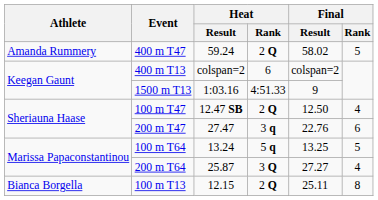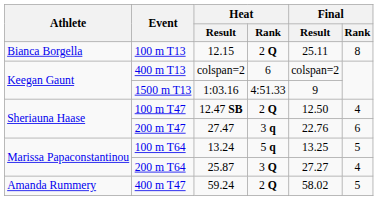rows swapped: (160, 186) <-> (160, 51)
